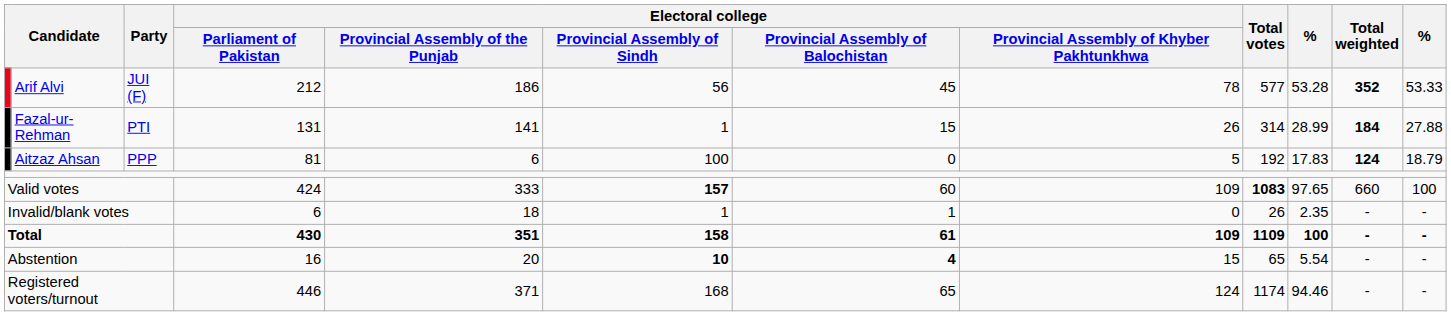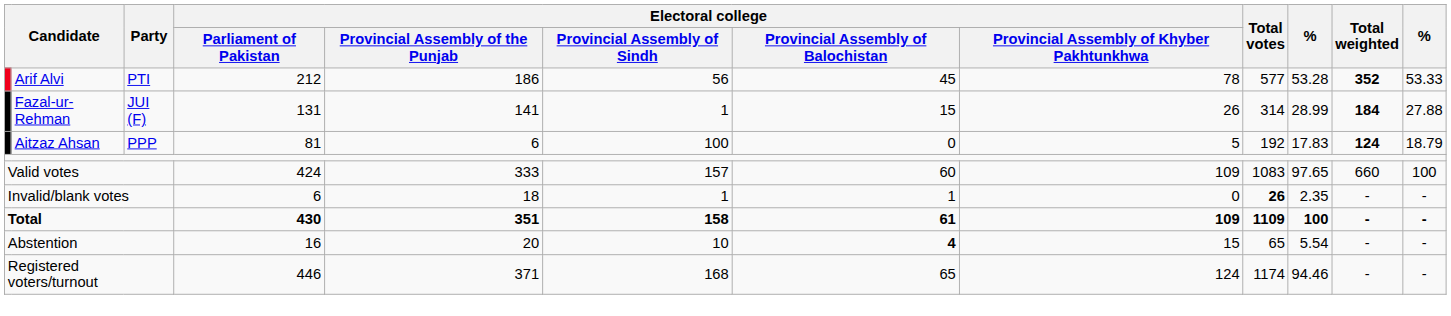(138, 87) JUI (F) -> (139, 79) PTI
(139, 127) PTI -> (138, 111) JUI (F)
(716, 189) bold -> (716, 172) normal
(1268, 189) bold -> (1268, 172) normal
(1277, 212) normal -> (1277, 196) bold
(721, 259) bold -> (721, 242) normal
